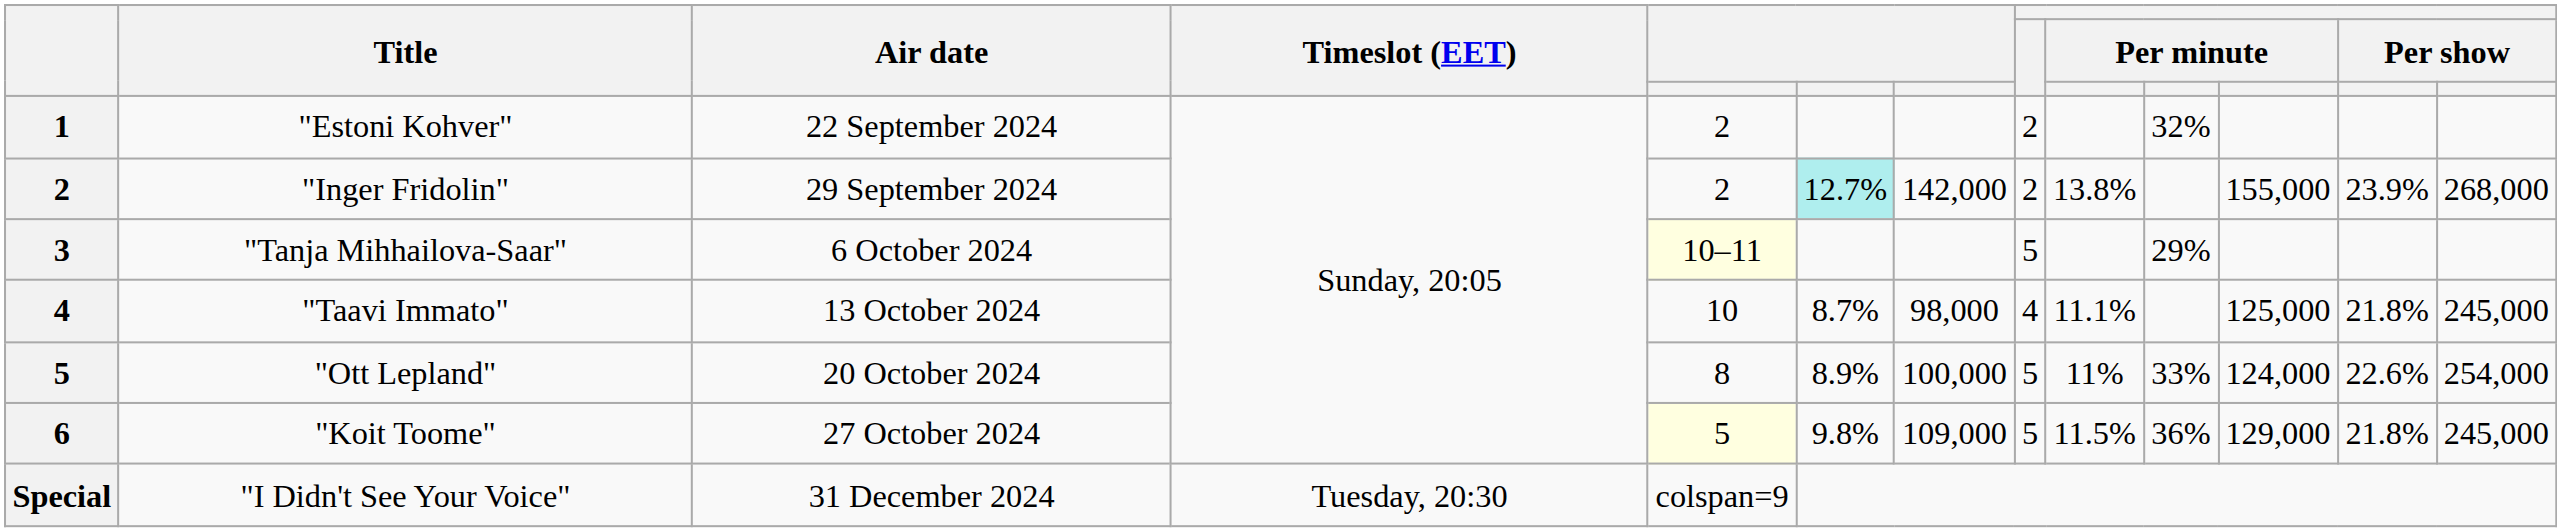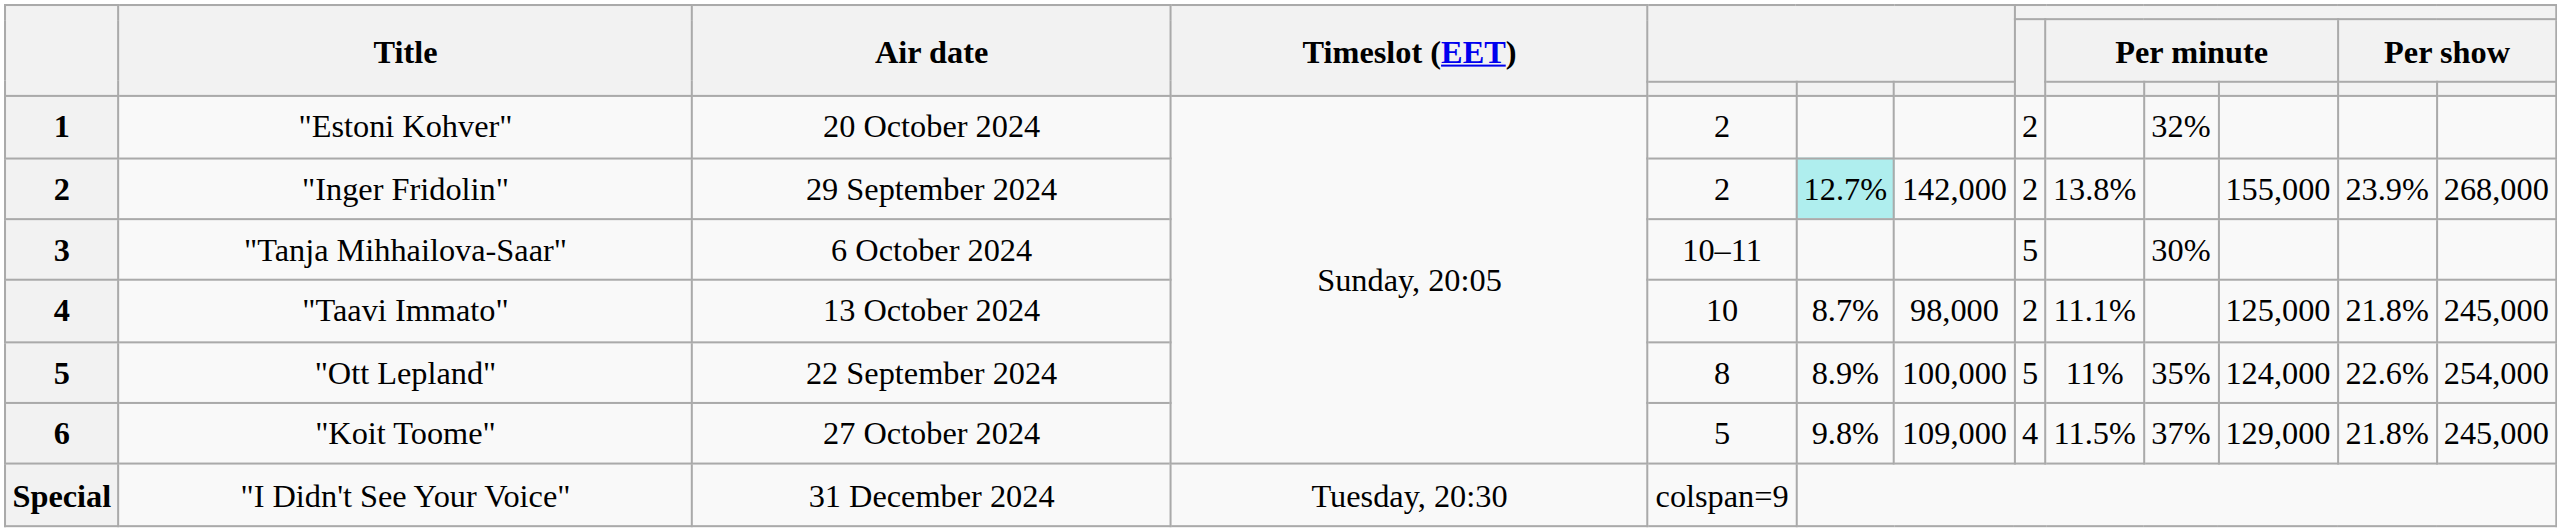(932, 127) 22 September 2024 -> (932, 127) 20 October 2024
(1722, 250) lightyellow background -> (1722, 250) no background
(2181, 250) 29% -> (2181, 250) 30%
(2030, 311) 4 -> (2030, 311) 2
(932, 372) 20 October 2024 -> (932, 372) 22 September 2024
(2181, 372) 33% -> (2181, 372) 35%
(1722, 434) lightyellow background -> (1722, 434) no background
(2030, 434) 5 -> (2030, 434) 4
(2181, 434) 36% -> (2181, 434) 37%
